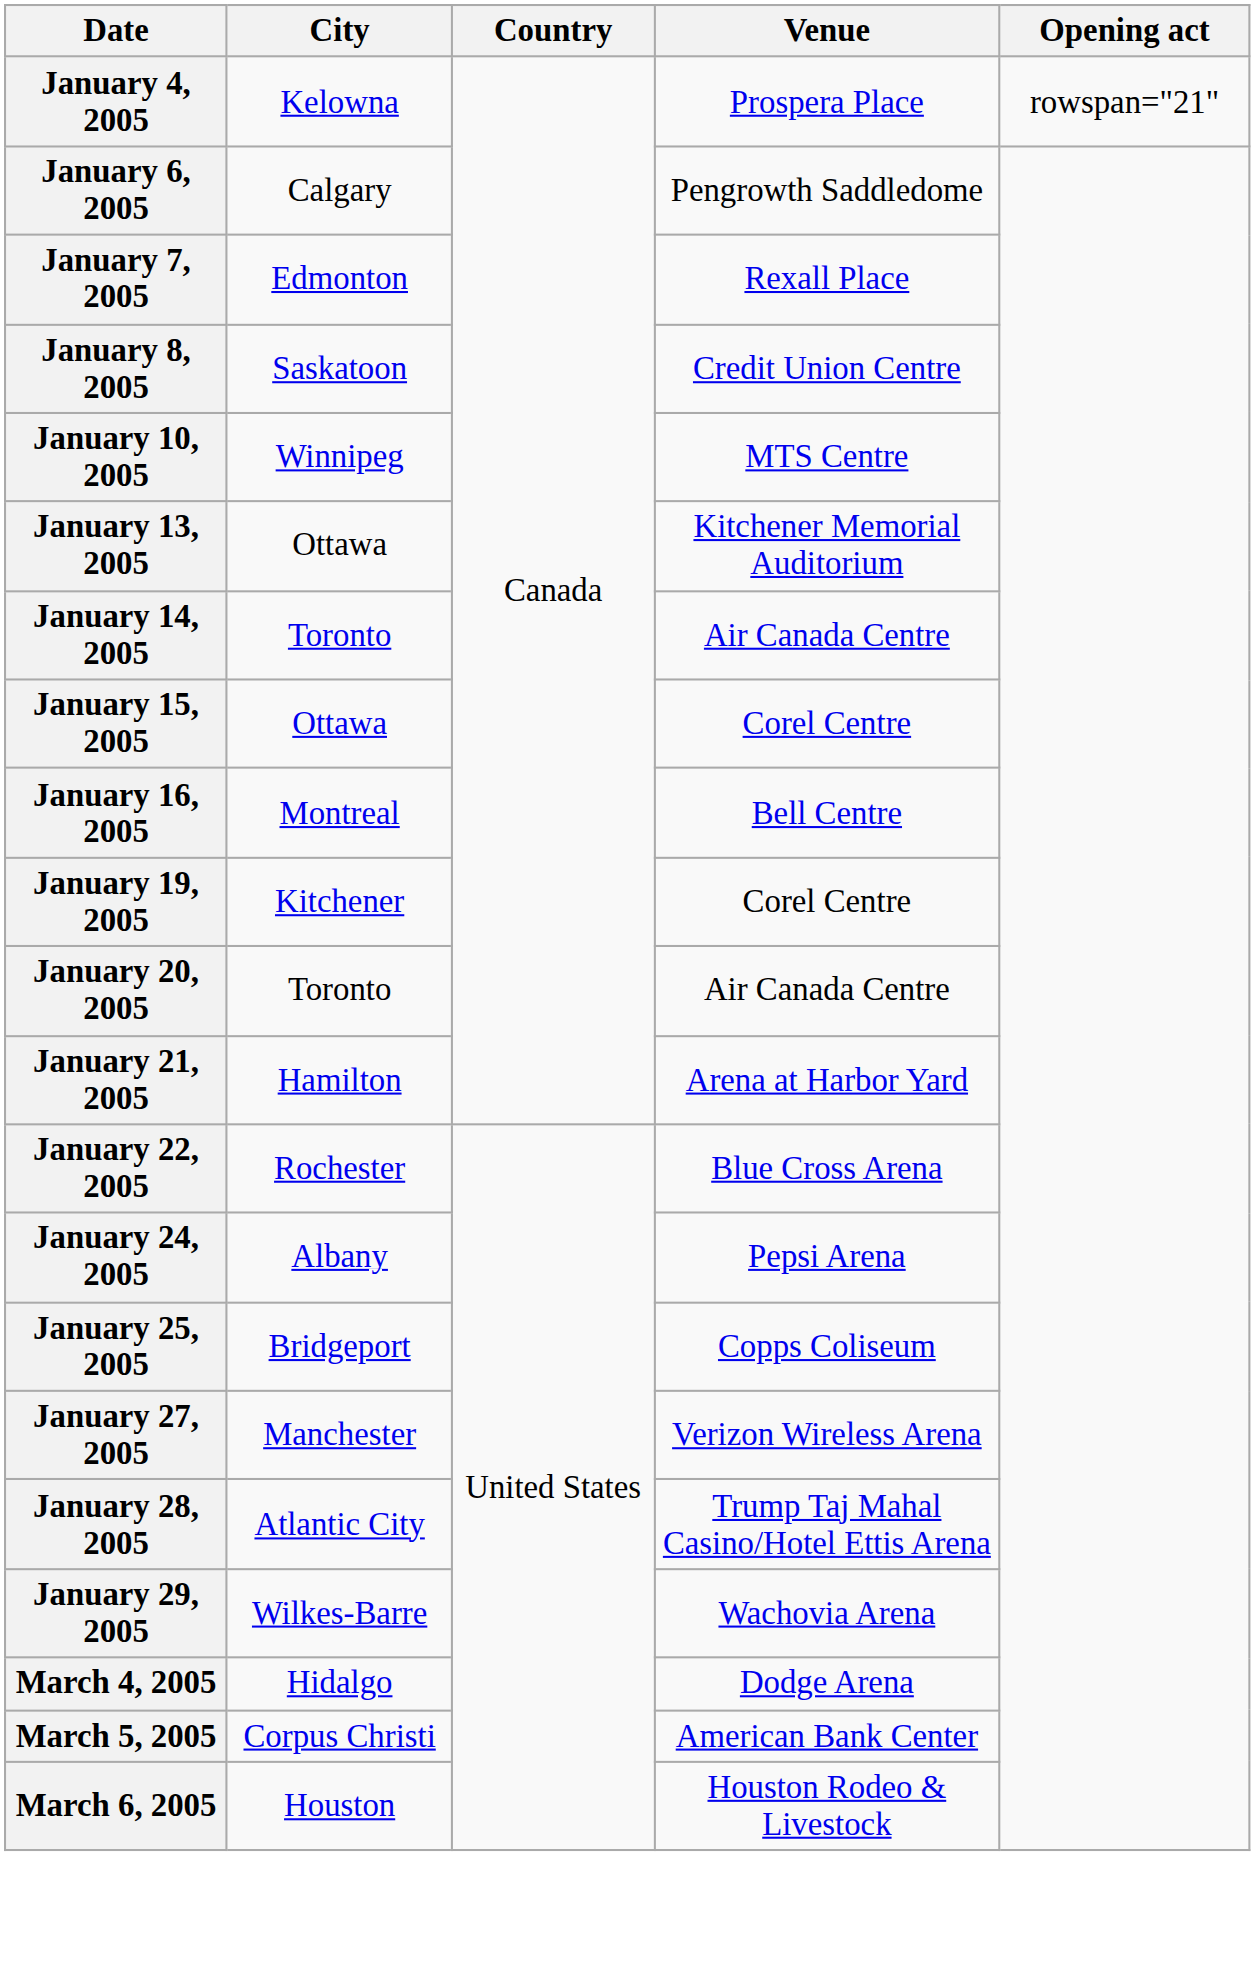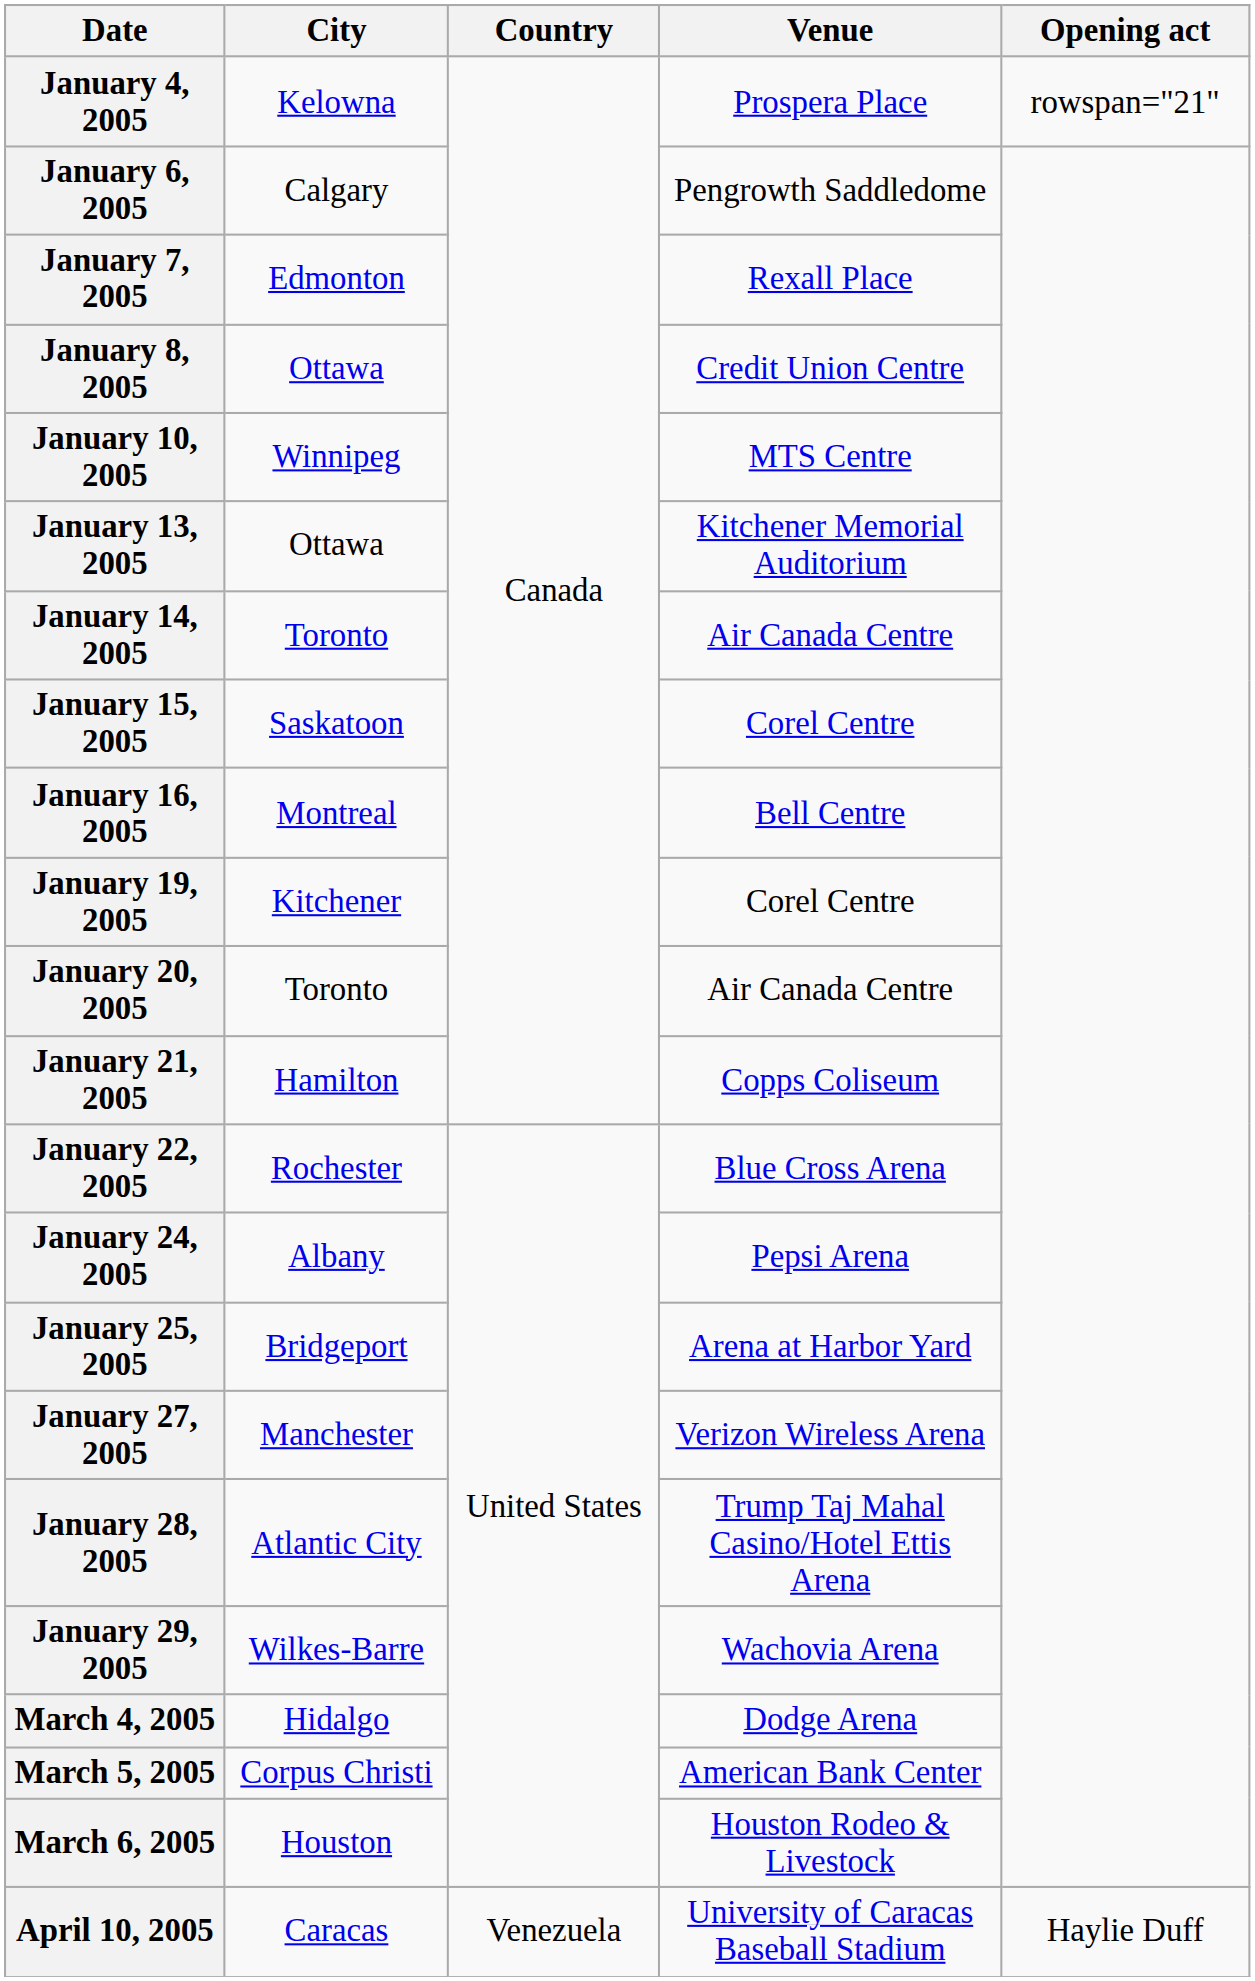(340, 367) Saskatoon -> (336, 367) Ottawa
(340, 723) Ottawa -> (336, 723) Saskatoon
(827, 1079) Arena at Harbor Yard -> (830, 1079) Copps Coliseum
(827, 1345) Copps Coliseum -> (830, 1345) Arena at Harbor Yard
+ row: (115, 1931)
